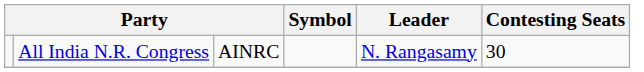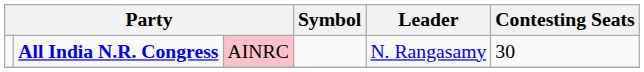(114, 51) normal -> (118, 51) bold
(249, 51) no background -> (258, 51) pink background
